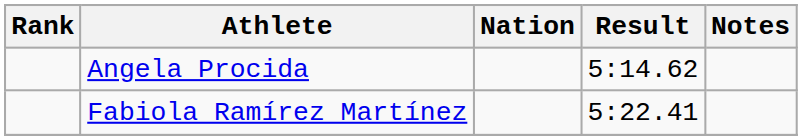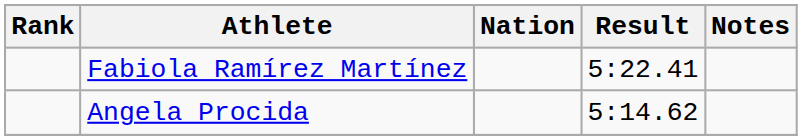rows swapped: (198, 70) <-> (277, 113)
